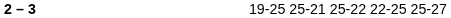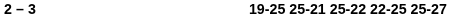(348, 9) normal -> (348, 9) bold
